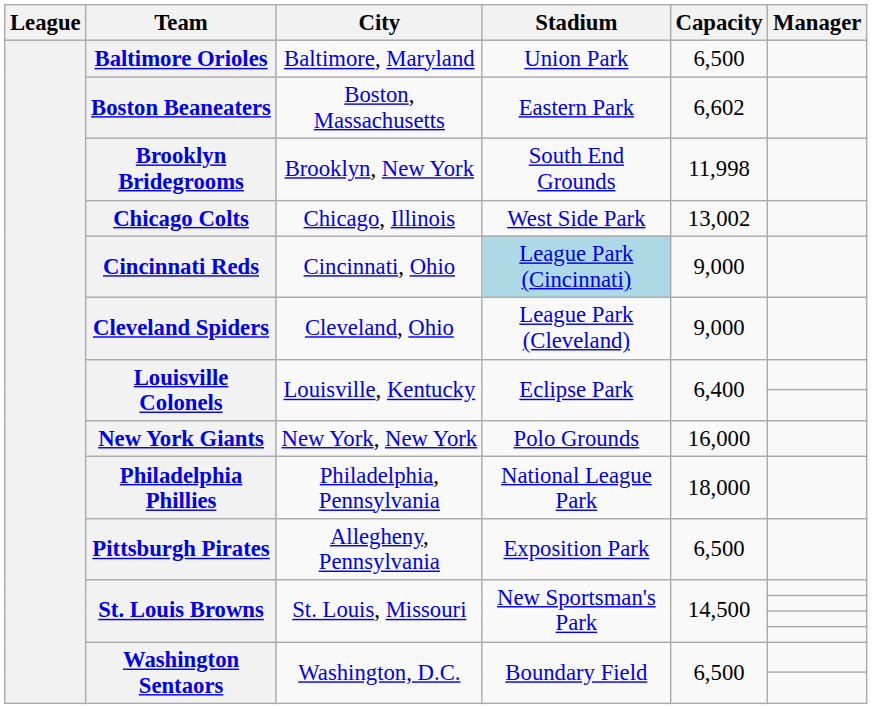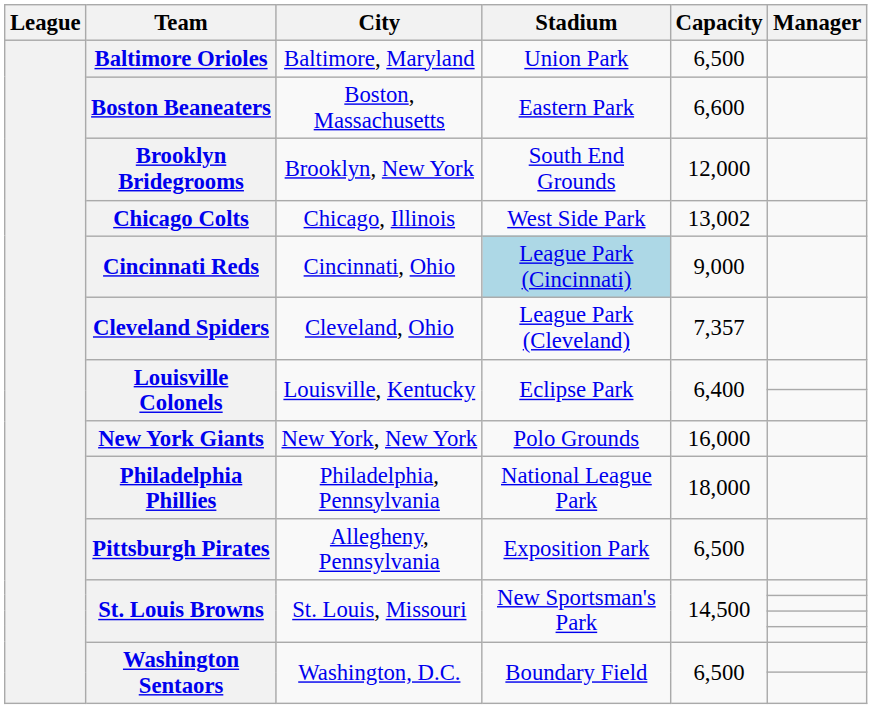(719, 107) 6,602 -> (719, 107) 6,600
(719, 168) 11,998 -> (719, 168) 12,000
(719, 328) 9,000 -> (719, 328) 7,357
